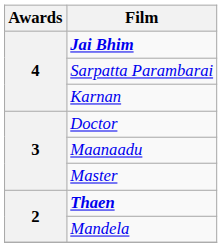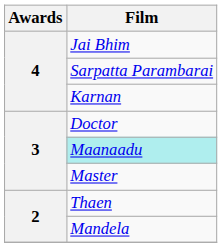(102, 44) bold -> (100, 44) normal
(106, 150) no background -> (106, 150) paleturquoise background
(92, 203) bold -> (91, 203) normal
